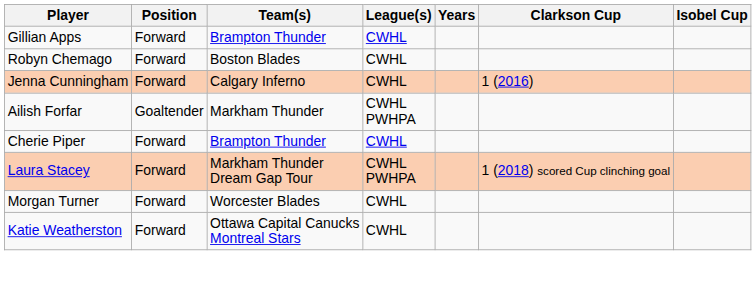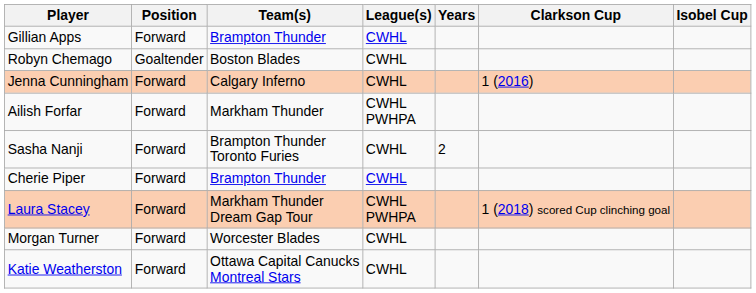(160, 59) Forward -> (169, 59) Goaltender
(169, 111) Goaltender -> (160, 111) Forward
+ row: (45, 149)
